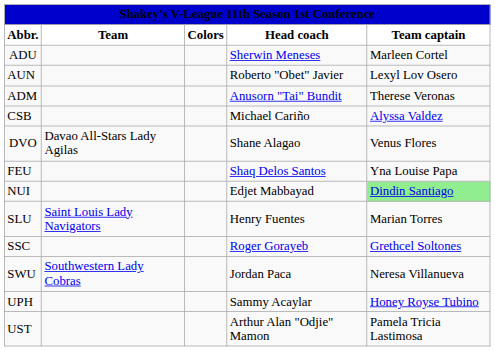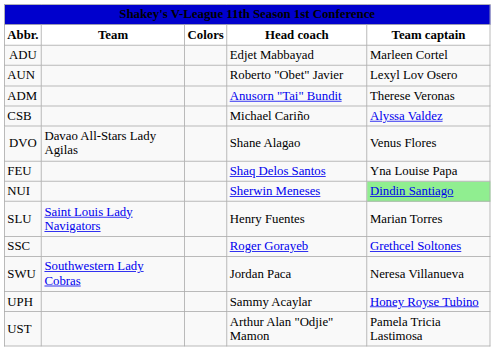(275, 55) Sherwin Meneses -> (272, 55) Edjet Mabbayad
(272, 191) Edjet Mabbayad -> (275, 191) Sherwin Meneses
